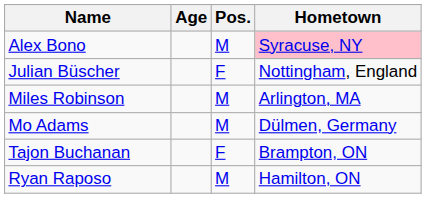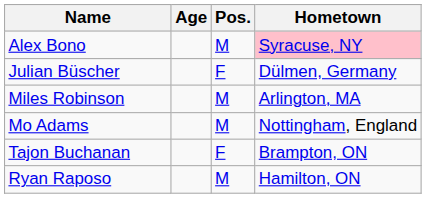(338, 71) Nottingham, England -> (328, 71) Dülmen, Germany
(328, 125) Dülmen, Germany -> (338, 125) Nottingham, England
